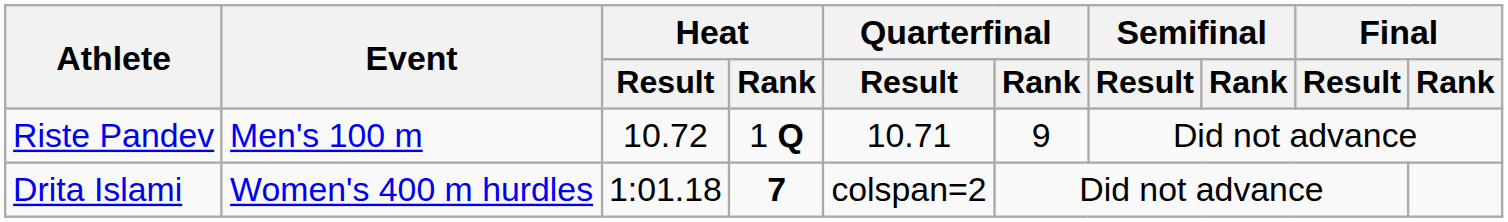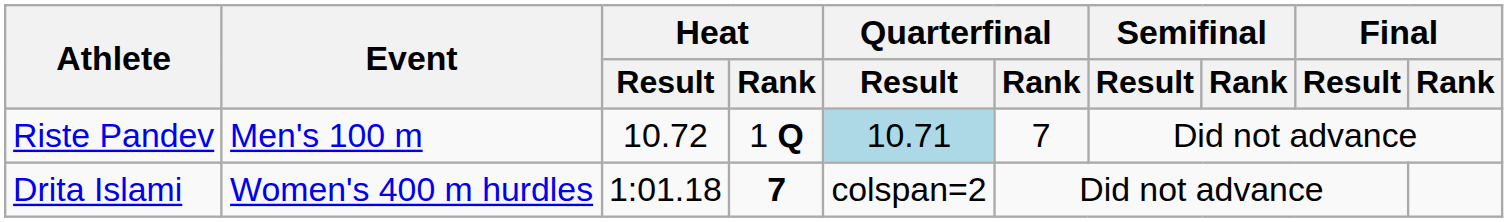(909, 136) no background -> (909, 136) lightblue background
(1041, 136) 9 -> (1041, 136) 7
